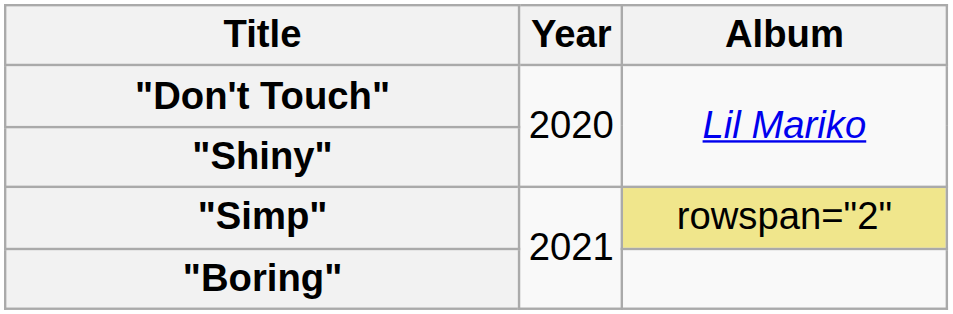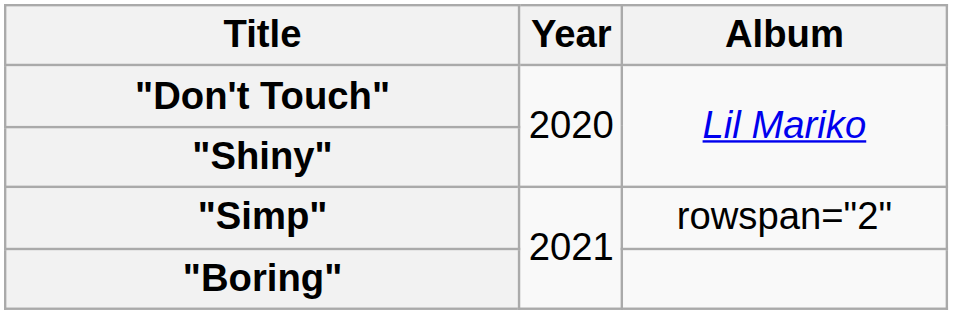(784, 216) khaki background -> (784, 216) no background
